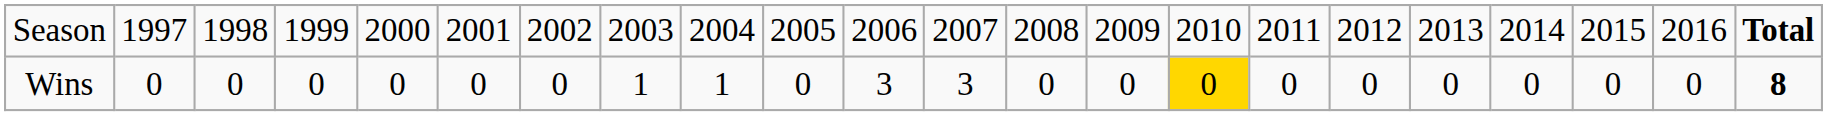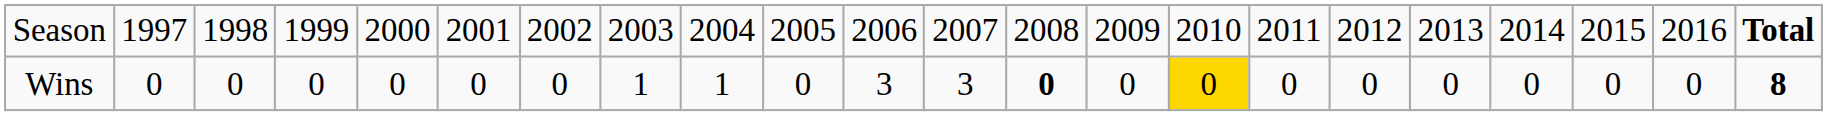(1046, 82) normal -> (1046, 82) bold
